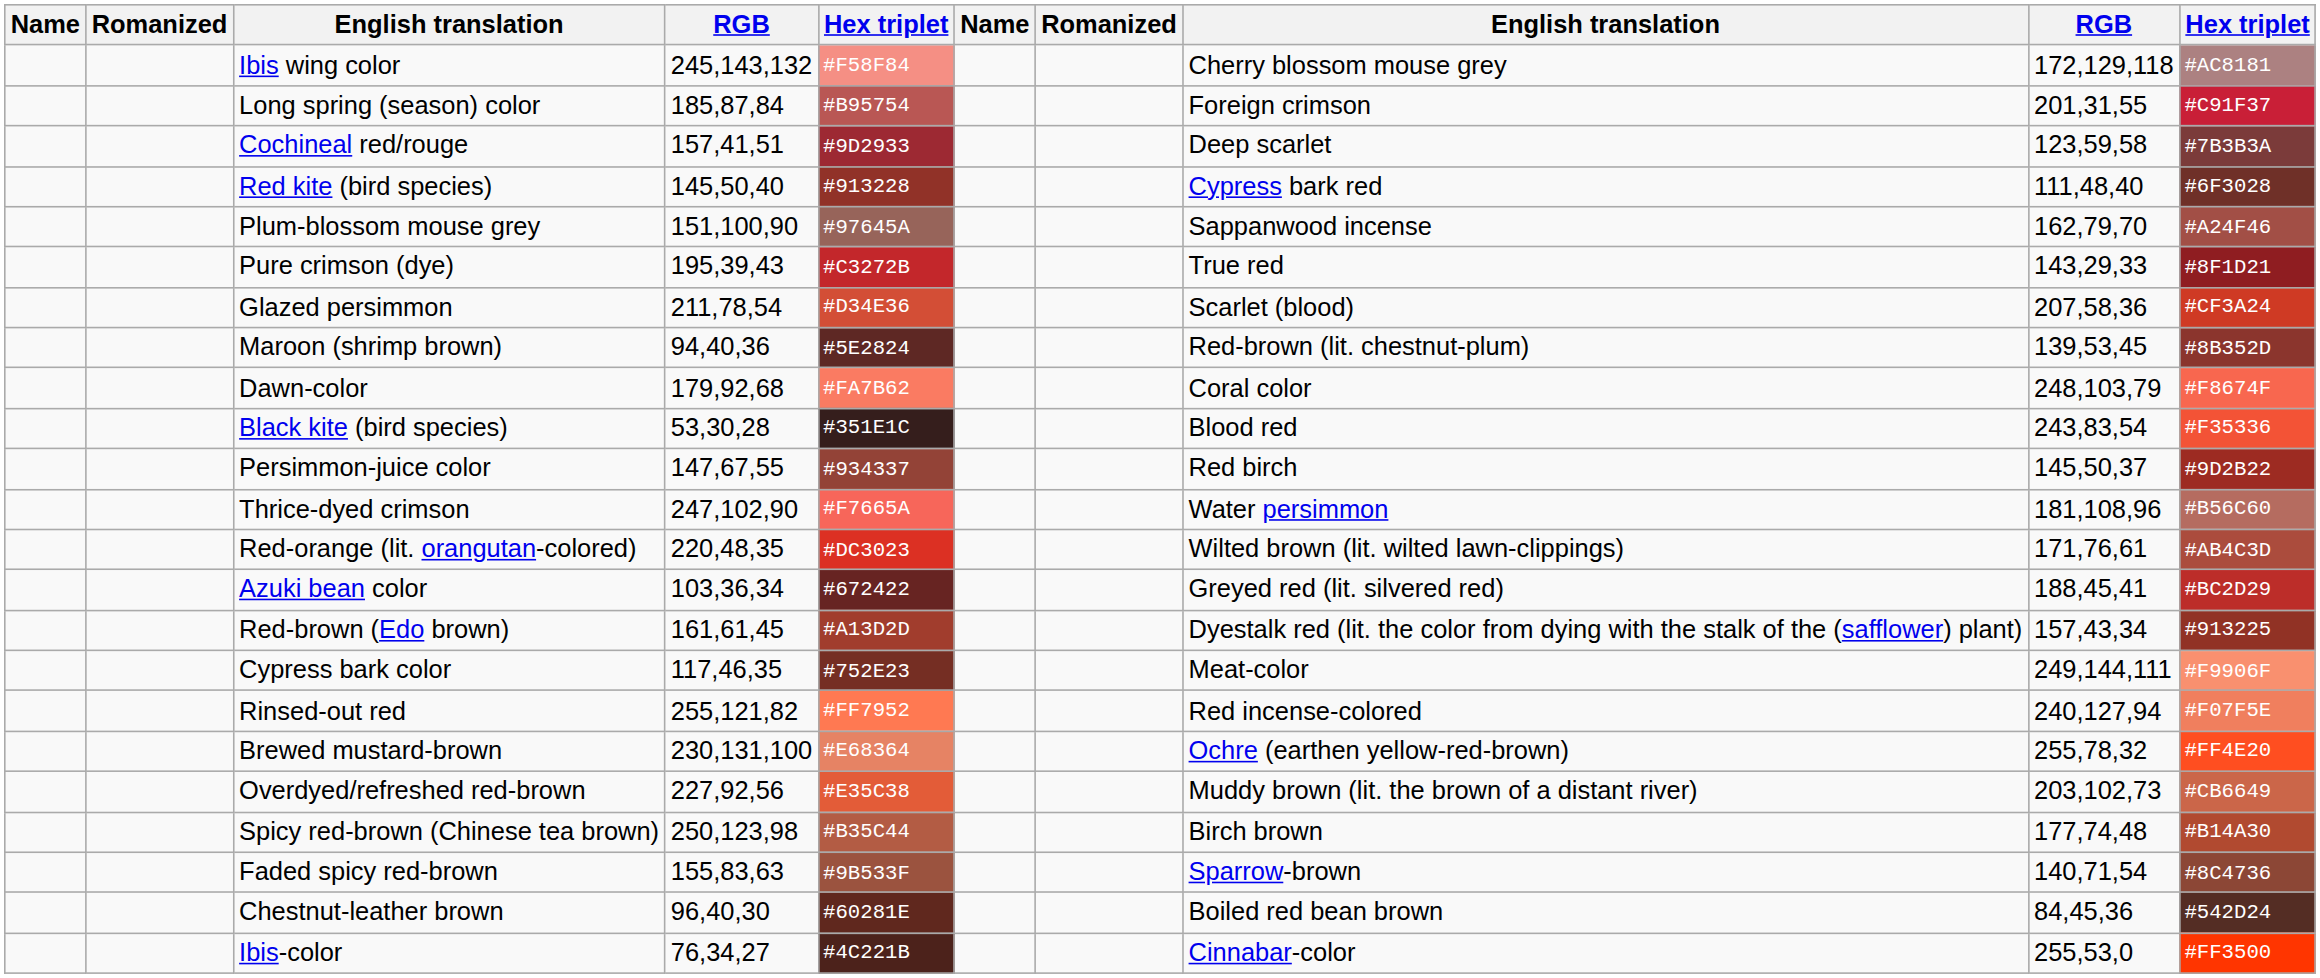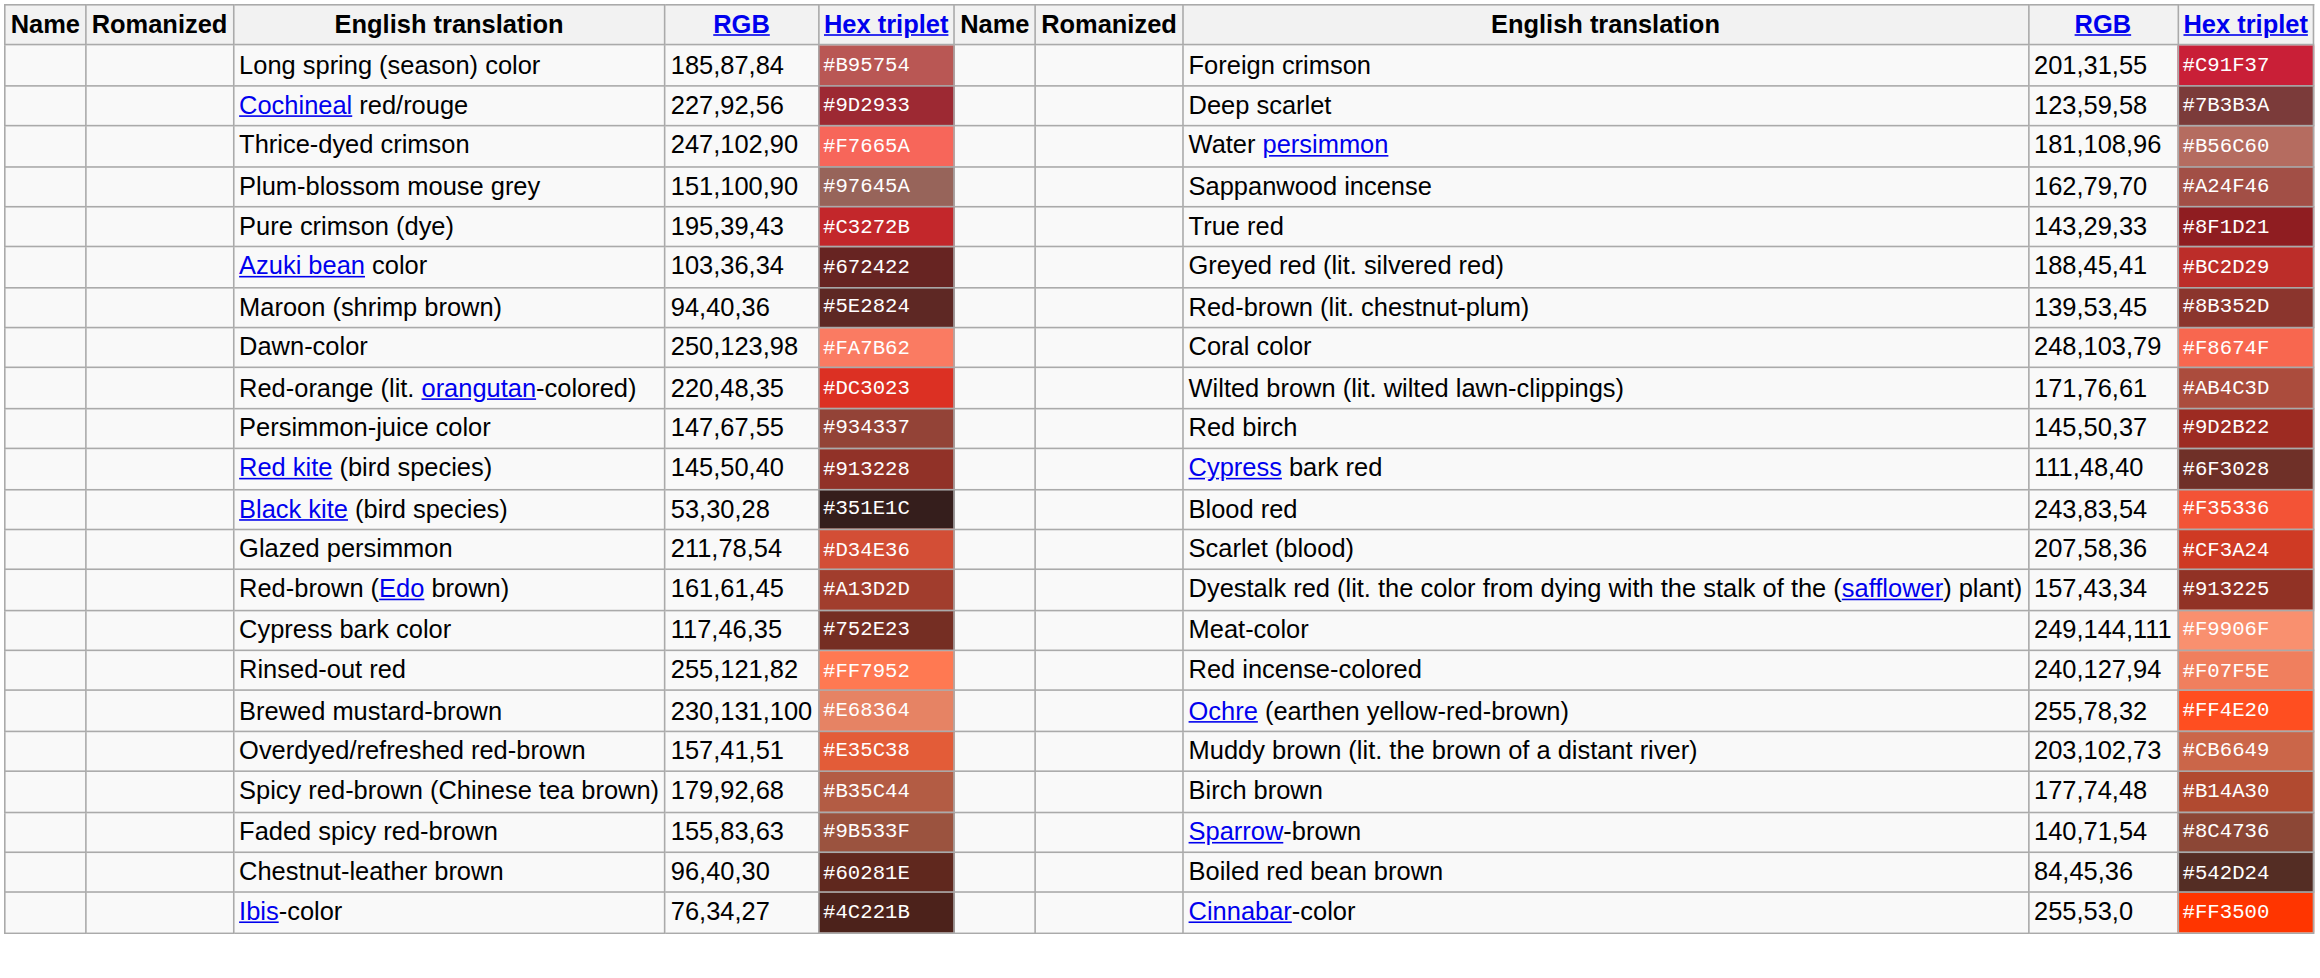- row: (320, 65)
(727, 145) 157,41,51 -> (727, 105) 227,92,56
rows swapped: (354, 508) <-> (366, 186)
rows swapped: (333, 589) <-> (346, 307)
(727, 387) 179,92,68 -> (734, 347) 250,123,98
rows swapped: (438, 549) <-> (373, 428)
(727, 791) 227,92,56 -> (727, 750) 157,41,51
(734, 831) 250,123,98 -> (727, 791) 179,92,68
